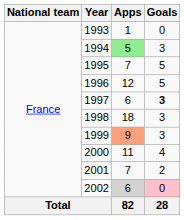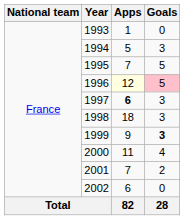(128, 48) lightgreen background -> (128, 48) no background
(128, 83) no background -> (128, 83) lightyellow background
(162, 83) no background -> (162, 83) pink background
(128, 100) normal -> (128, 100) bold
(162, 100) bold -> (162, 100) normal
(128, 135) lightsalmon background -> (128, 135) no background
(162, 135) normal -> (162, 135) bold
(128, 188) lightgrey background -> (128, 188) no background
(162, 188) pink background -> (162, 188) no background
